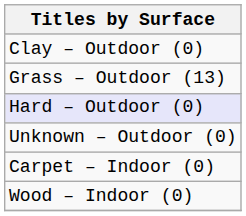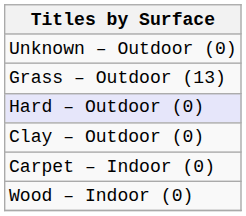(107, 49) Clay – Outdoor (0) -> (123, 49) Unknown – Outdoor (0)
(123, 137) Unknown – Outdoor (0) -> (107, 137) Clay – Outdoor (0)
